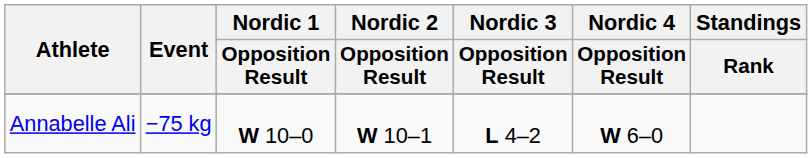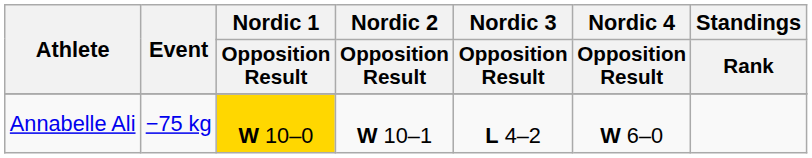(276, 136) no background -> (276, 136) gold background
